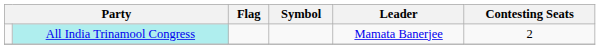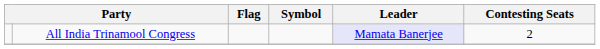(120, 34) paleturquoise background -> (120, 34) no background
(399, 34) no background -> (399, 34) lavender background
